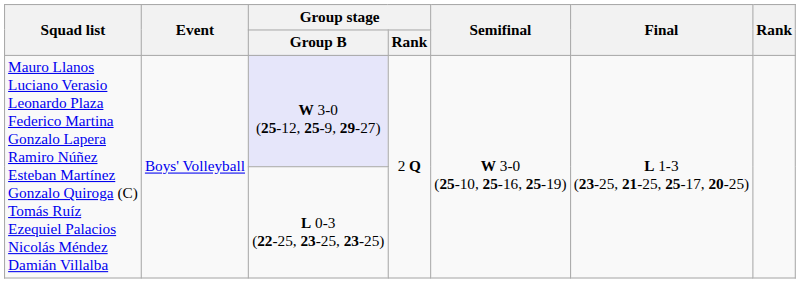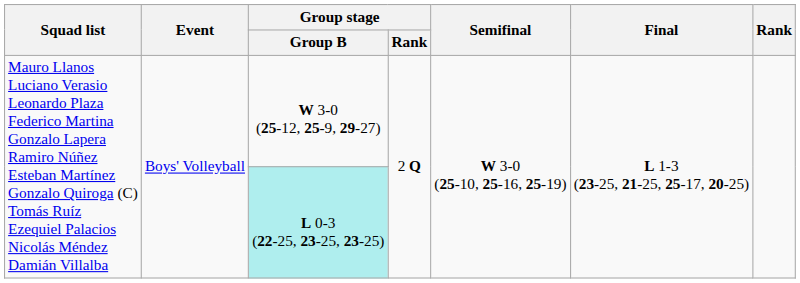(318, 120) lavender background -> (318, 120) no background
(318, 231) no background -> (318, 231) paleturquoise background
